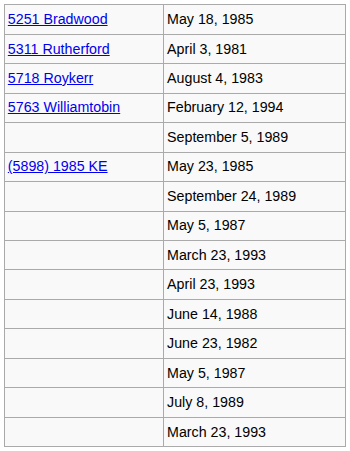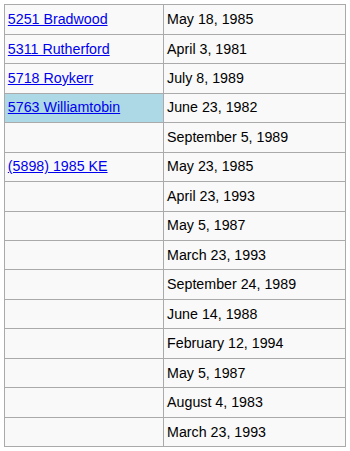(215, 78) August 4, 1983 -> (205, 78) July 8, 1989
(64, 107) no background -> (64, 107) lightblue background
(225, 107) February 12, 1994 -> (212, 107) June 23, 1982
(232, 196) September 24, 1989 -> (211, 196) April 23, 1993
(211, 284) April 23, 1993 -> (232, 284) September 24, 1989
(212, 343) June 23, 1982 -> (225, 343) February 12, 1994
(205, 402) July 8, 1989 -> (215, 402) August 4, 1983
